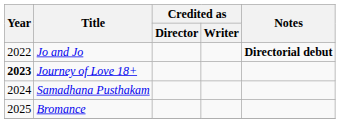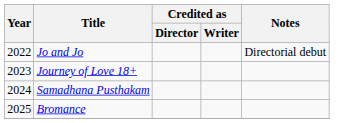(288, 52) bold -> (285, 52) normal
(19, 71) bold -> (19, 71) normal
